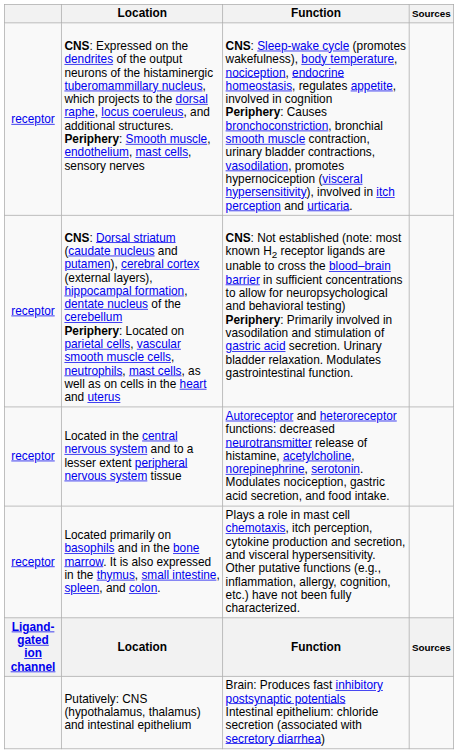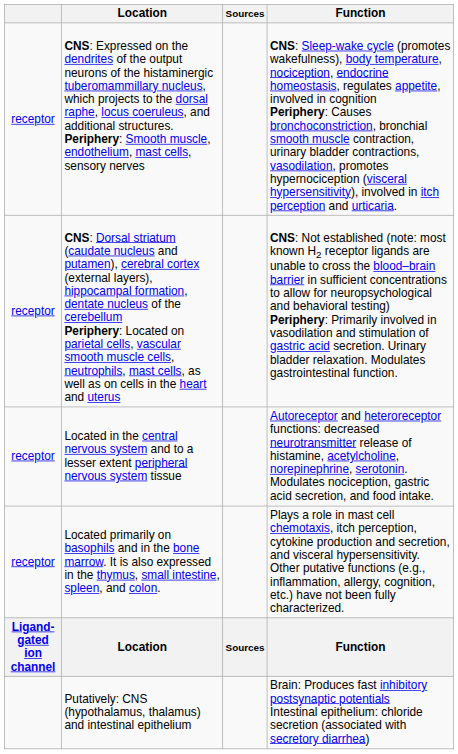columns swapped: (316, 13) <-> (431, 14)
